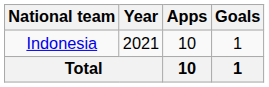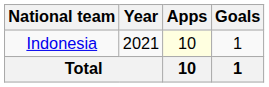(187, 43) no background -> (187, 43) lightyellow background
